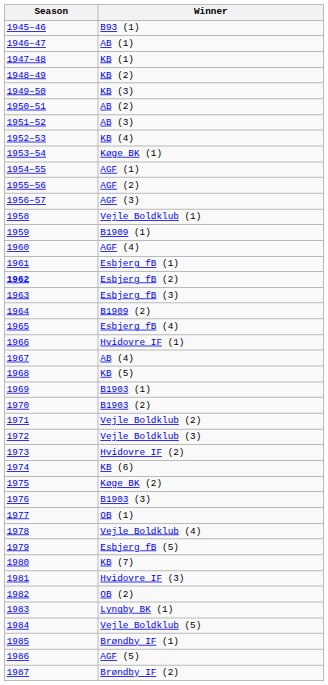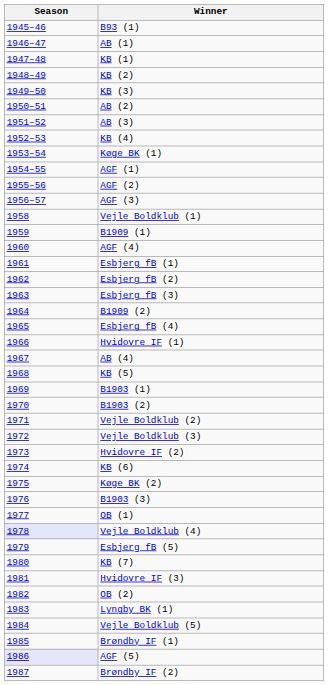(18, 279) bold -> (18, 279) normal
(18, 531) no background -> (18, 531) lavender background
(18, 657) no background -> (18, 657) lavender background
